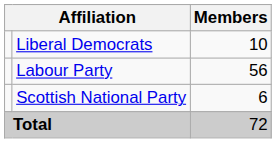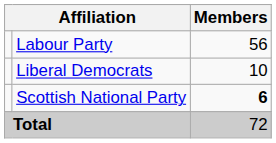rows swapped: (64, 71) <-> (84, 44)
(263, 97) normal -> (263, 97) bold
